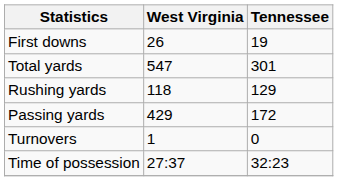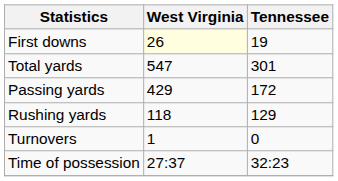(155, 41) no background -> (155, 41) lightyellow background
rows swapped: (57, 90) <-> (56, 114)
